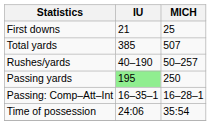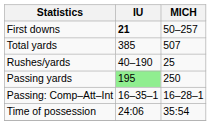(124, 29) normal -> (124, 29) bold
(169, 29) 25 -> (181, 29) 50–257
(181, 62) 50–257 -> (169, 62) 25
